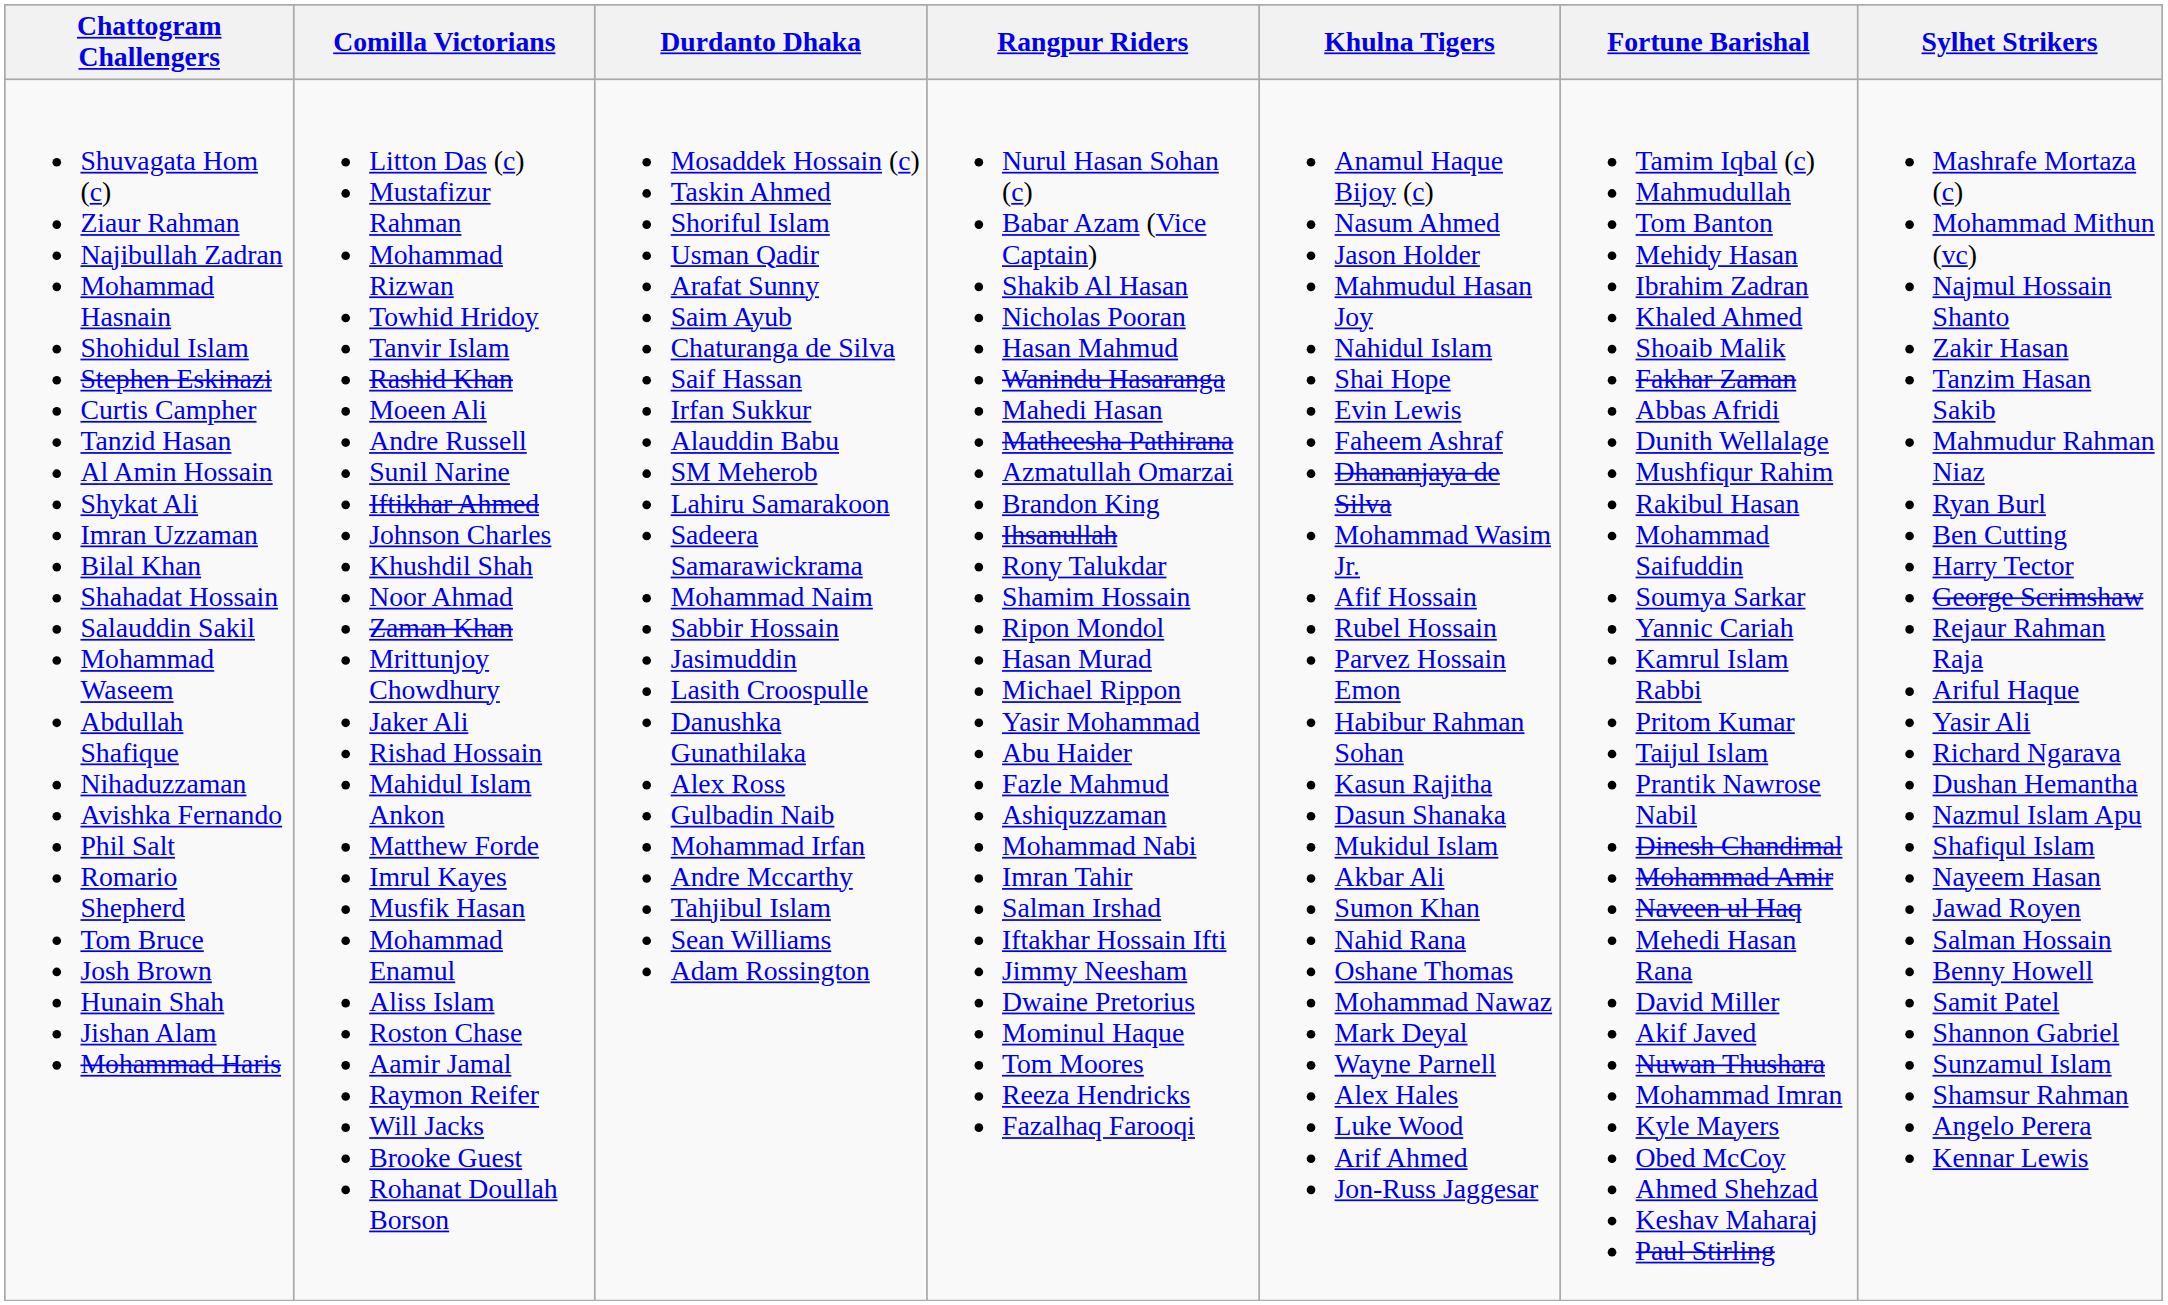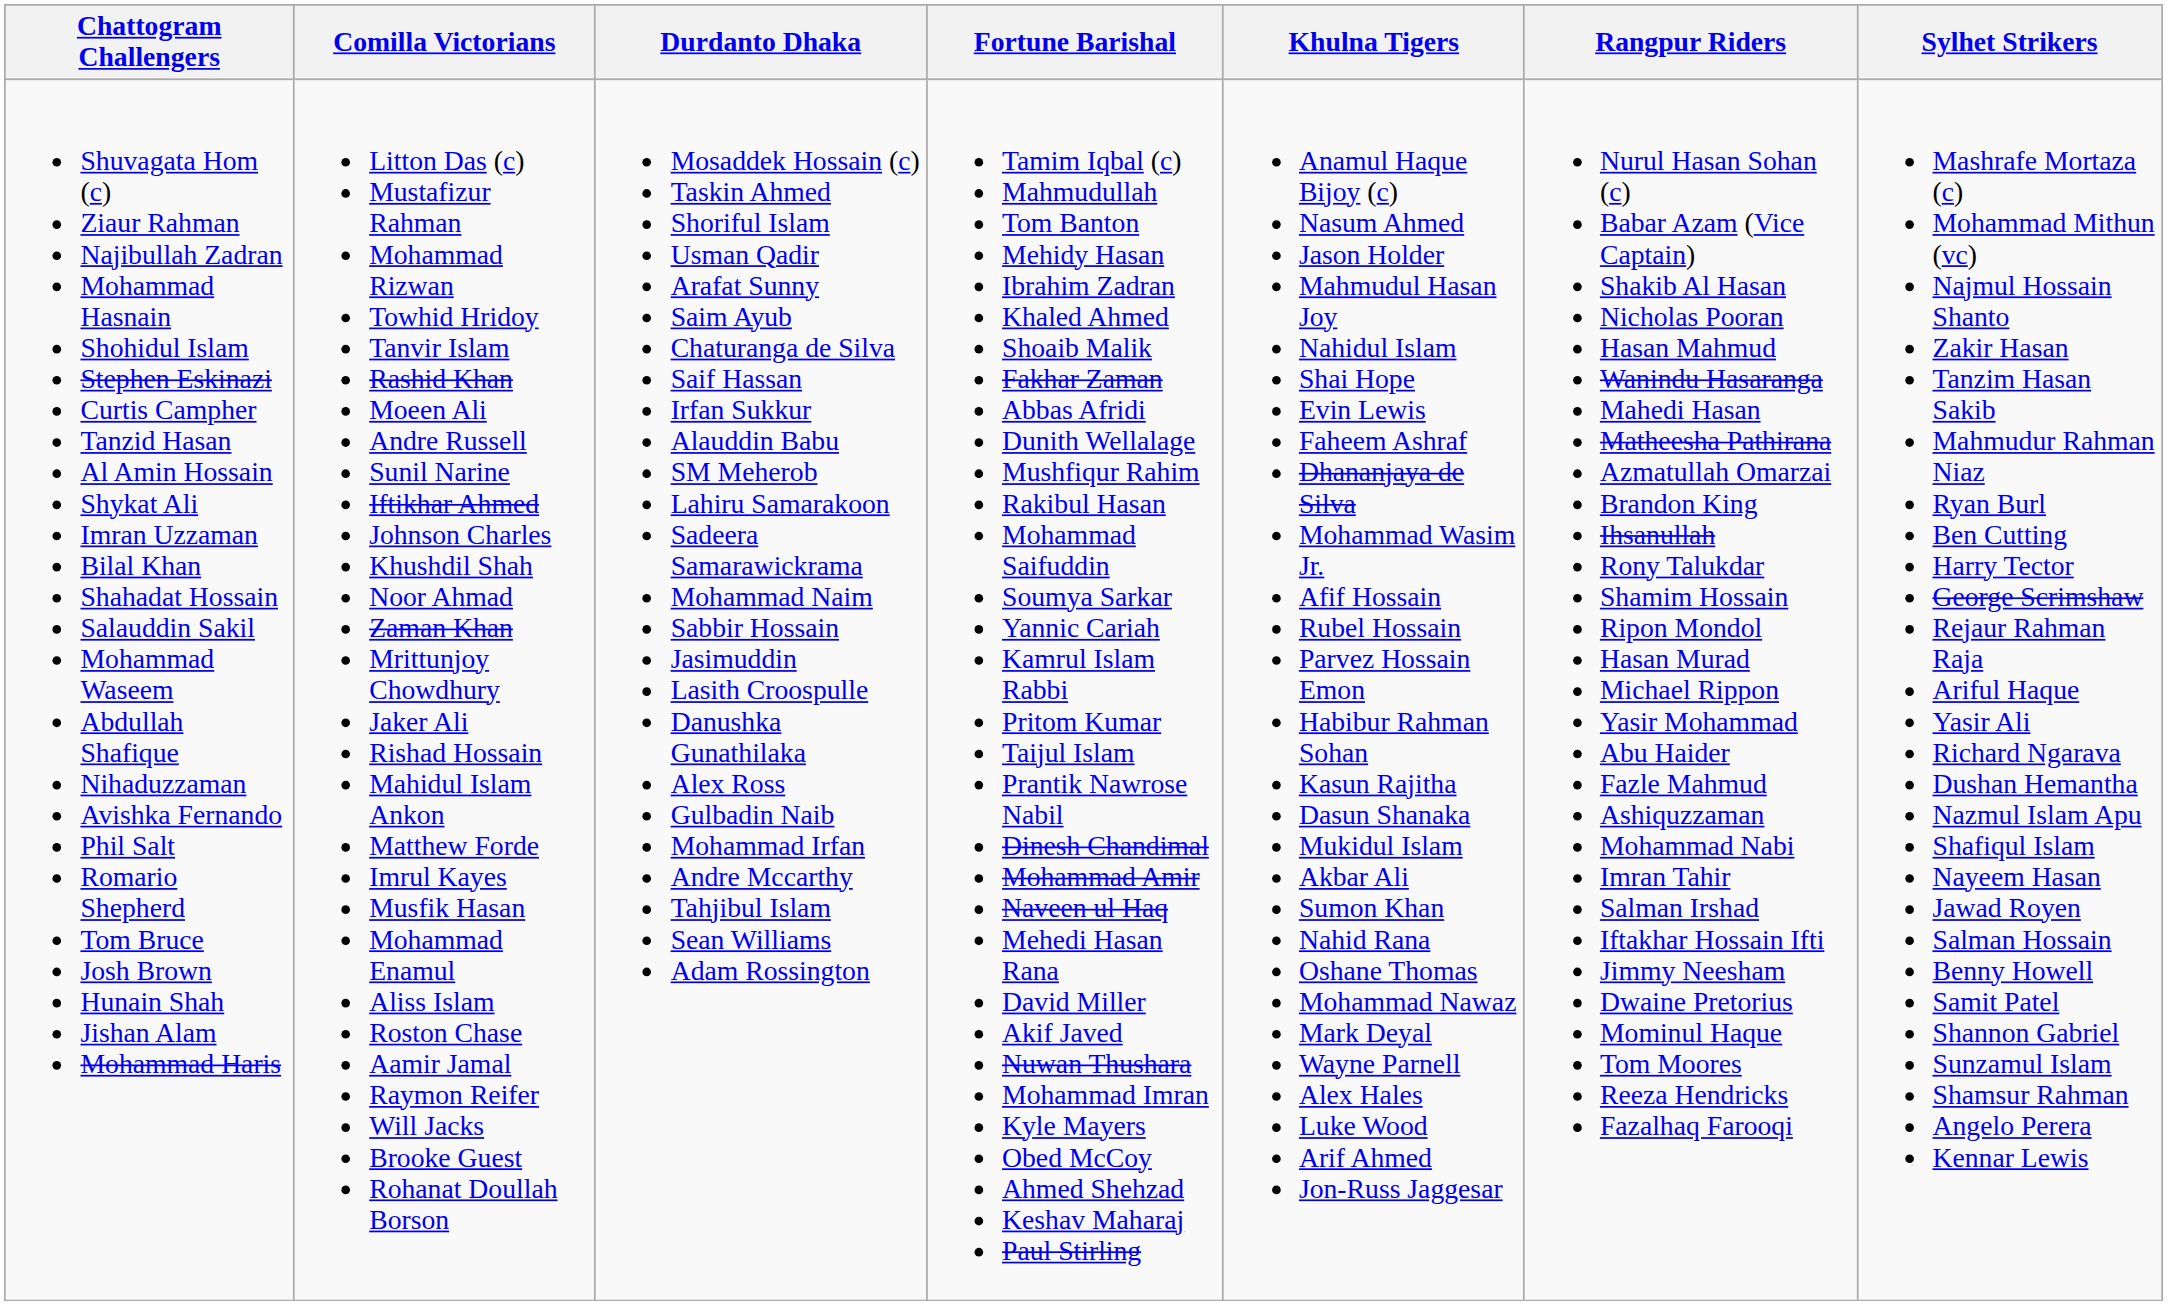columns swapped: (1708, 42) <-> (1093, 42)
